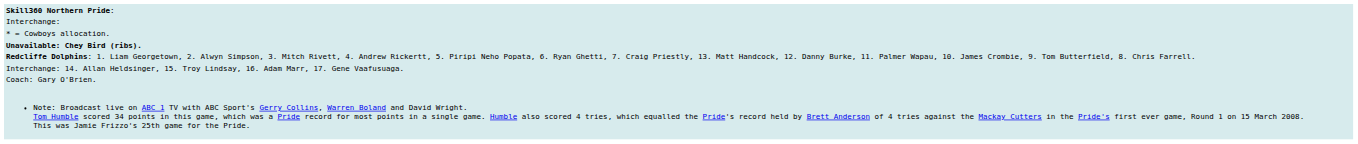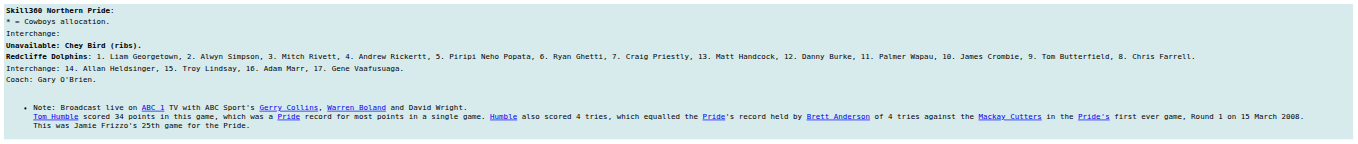(33, 22) Interchange: -> (58, 22) * = Cowboys allocation.
(58, 34) * = Cowboys allocation. -> (33, 34) Interchange:
